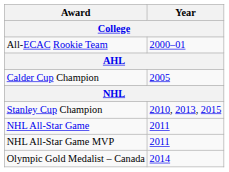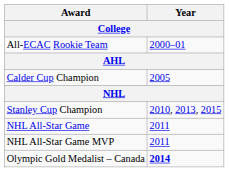(160, 158) normal -> (160, 158) bold
